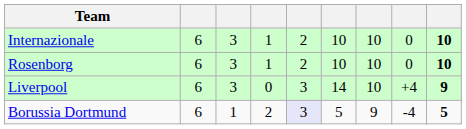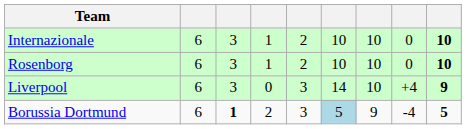(233, 111) normal -> (233, 111) bold
(304, 111) lavender background -> (304, 111) no background
(339, 111) no background -> (339, 111) lightblue background
